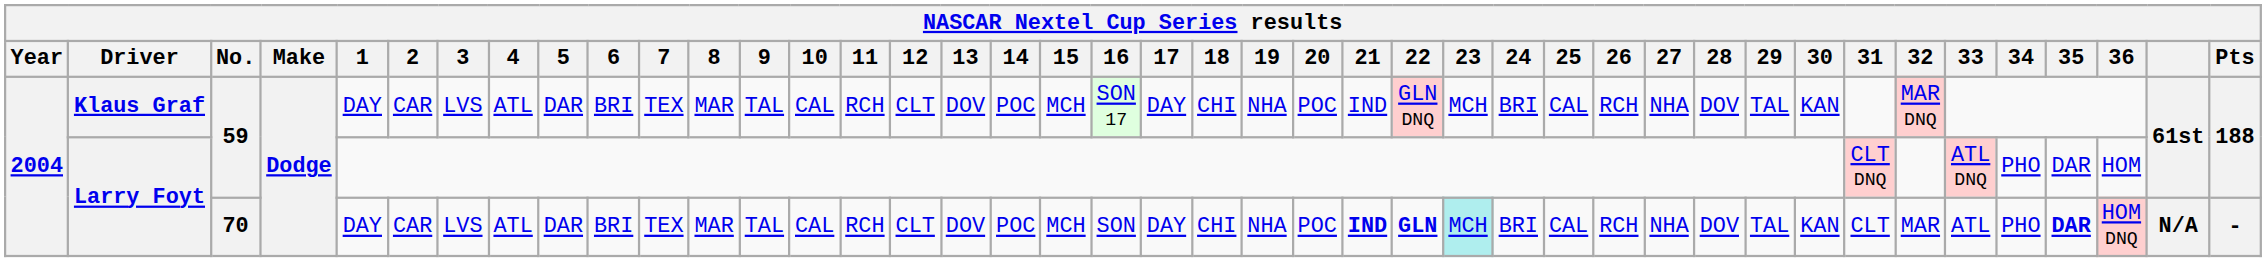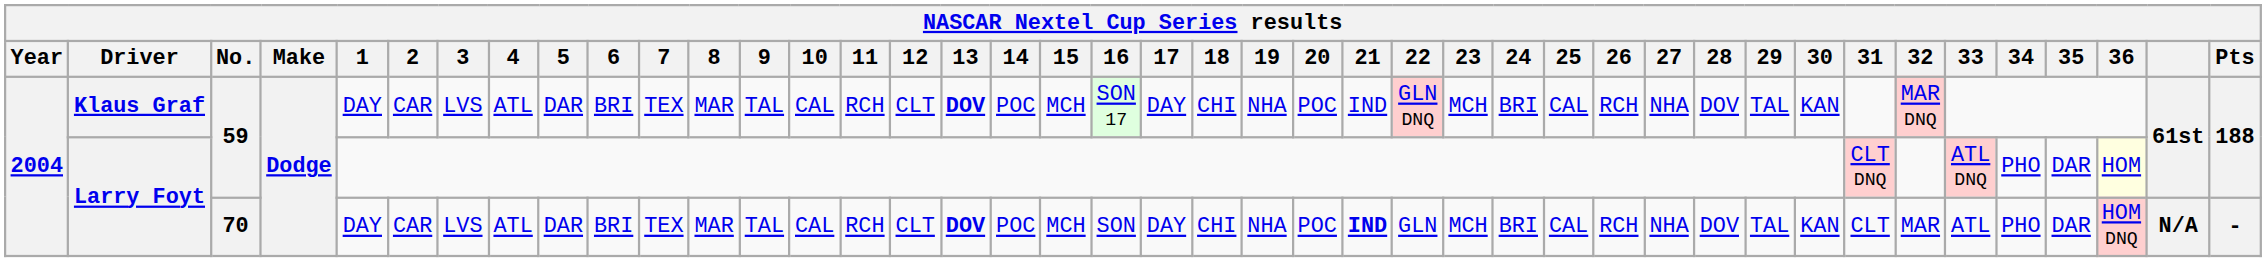(965, 106) normal -> (965, 106) bold
(2121, 166) no background -> (2121, 166) lightyellow background
(965, 226) normal -> (965, 226) bold
(1418, 226) bold -> (1418, 226) normal
(1468, 226) paleturquoise background -> (1468, 226) no background
(2071, 226) bold -> (2071, 226) normal
